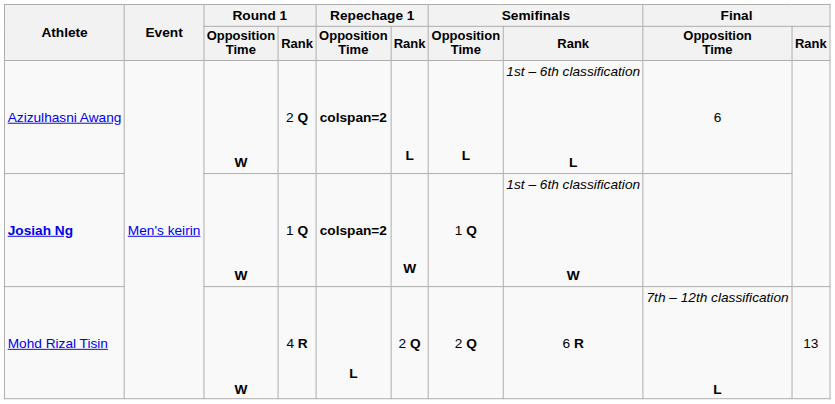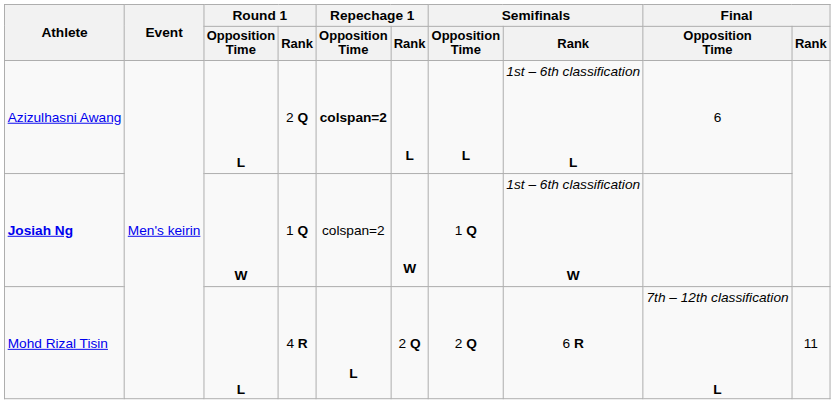(241, 163) W -> (241, 163) L
(353, 230) bold -> (353, 230) normal
(241, 389) W -> (241, 389) L
(811, 343) 13 -> (811, 343) 11
